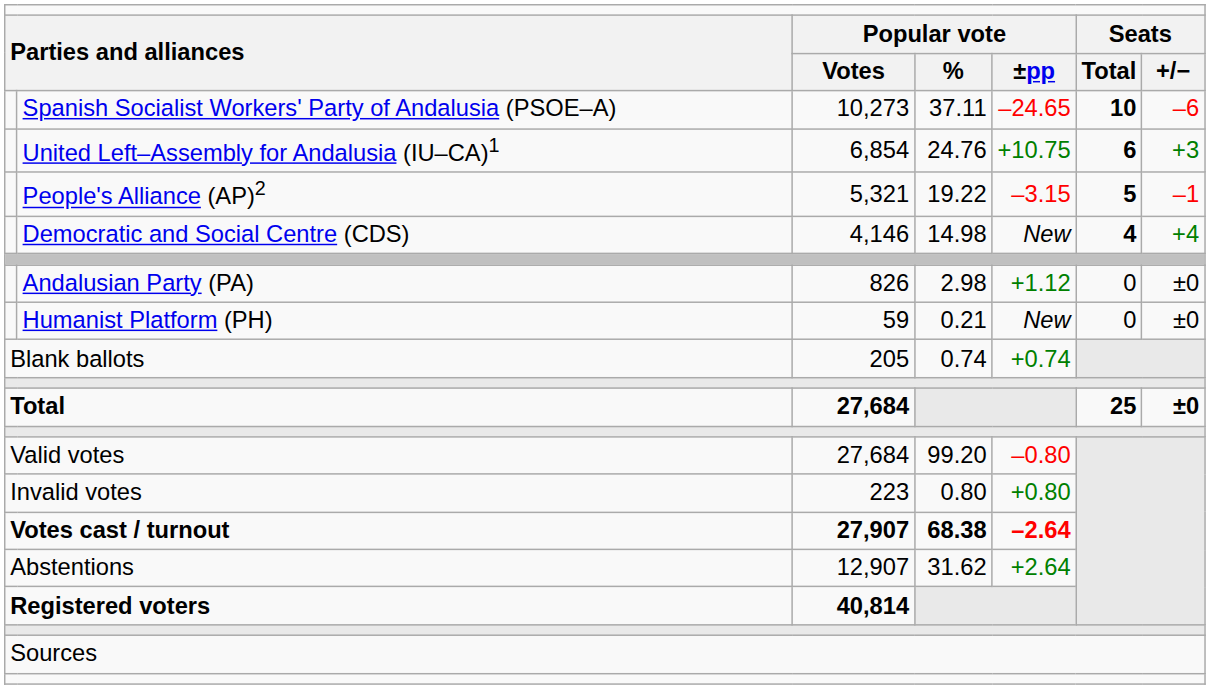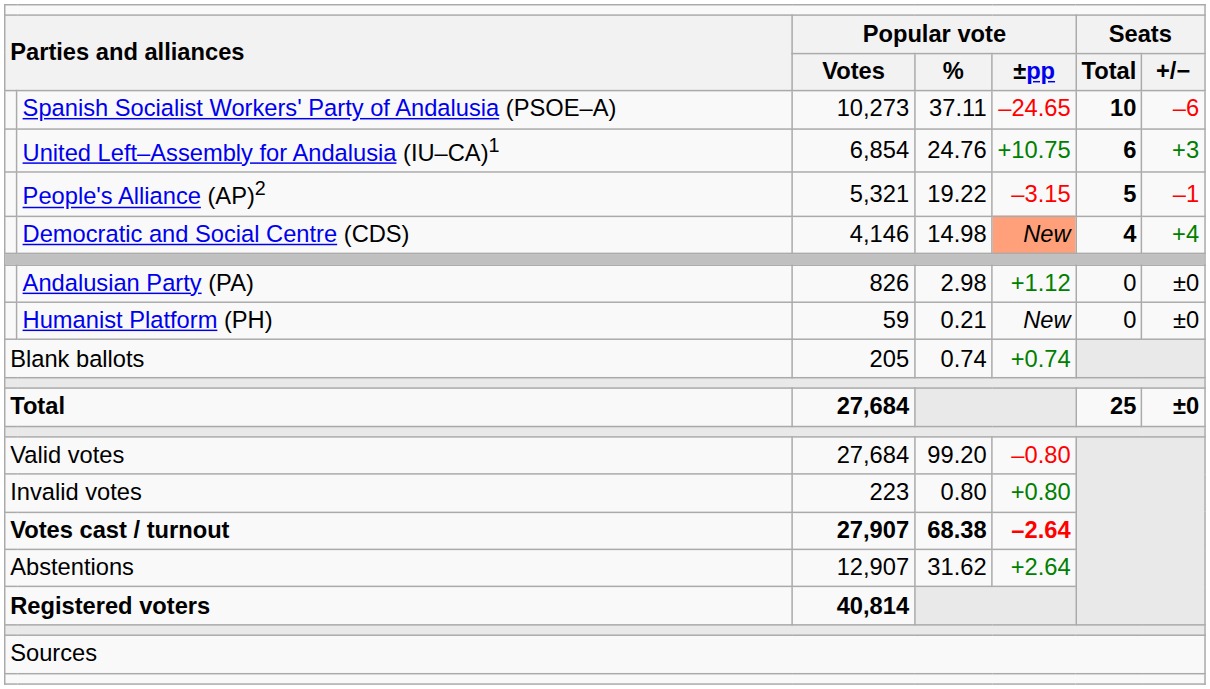(1047, 234) no background -> (1047, 234) lightsalmon background
